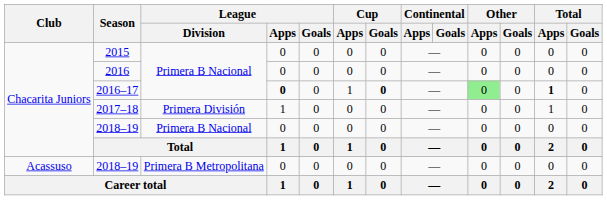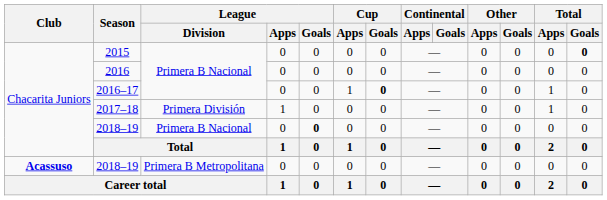(585, 52) normal -> (585, 52) bold
(283, 90) bold -> (283, 90) normal
(484, 90) lightgreen background -> (484, 90) no background
(551, 90) bold -> (551, 90) normal
(316, 128) normal -> (316, 128) bold
(49, 166) normal -> (49, 166) bold
